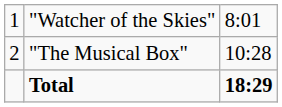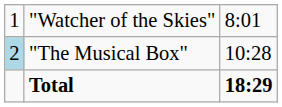(14, 53) no background -> (14, 53) lightblue background
